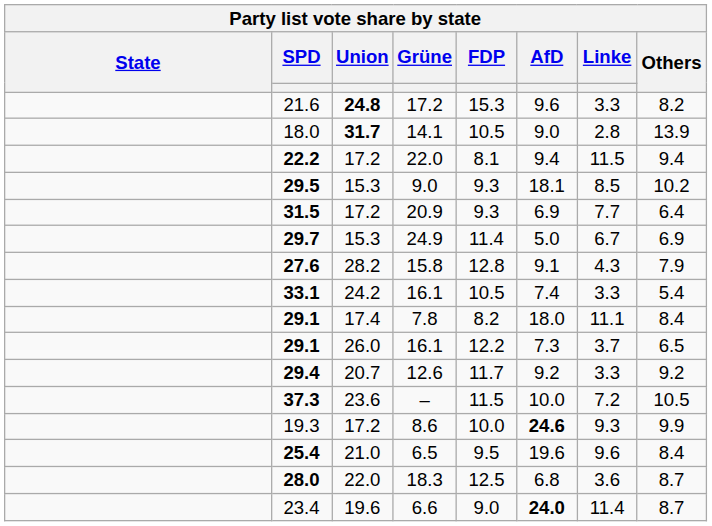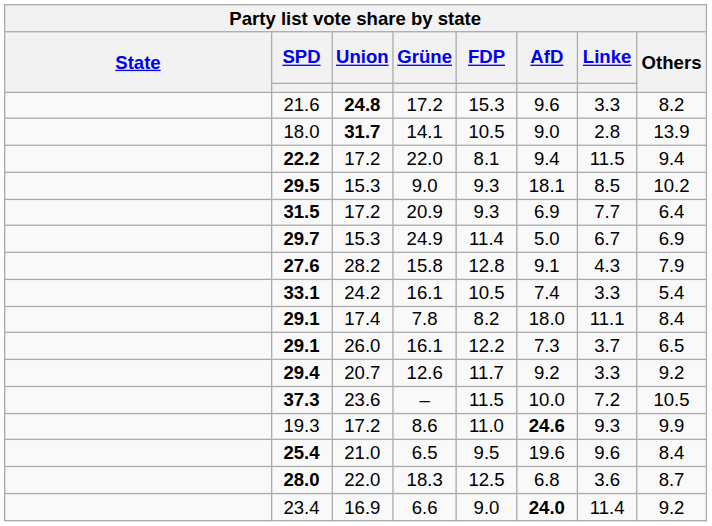(486, 427) 10.0 -> (486, 427) 11.0
(362, 507) 19.6 -> (362, 507) 16.9
(672, 507) 8.7 -> (672, 507) 9.2
